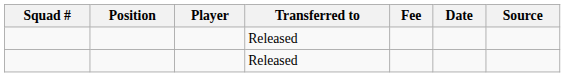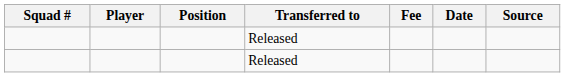columns swapped: (132, 15) <-> (210, 15)
